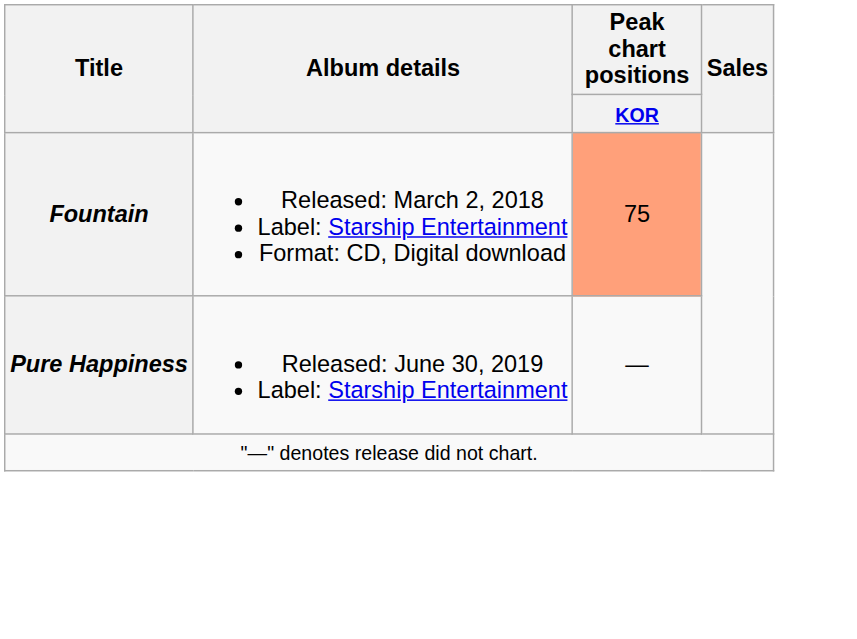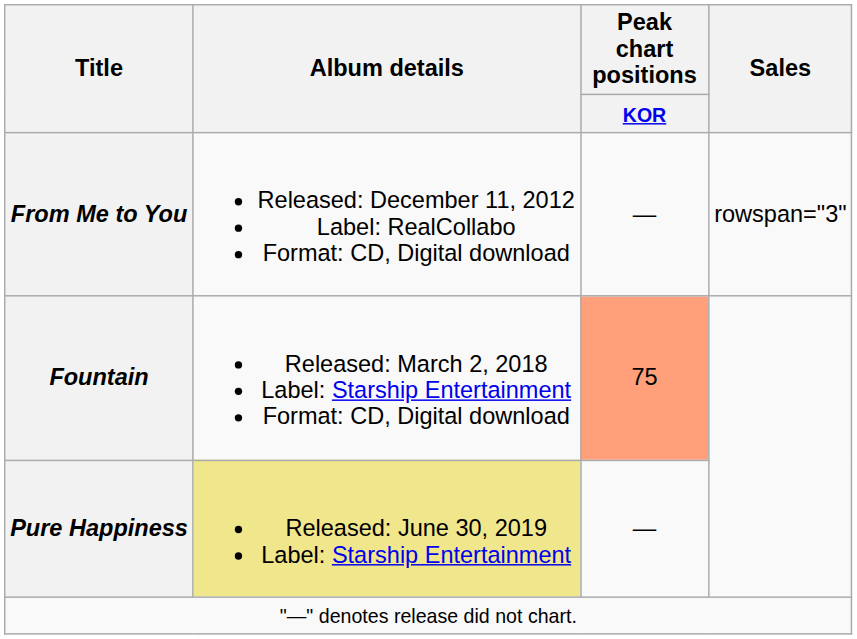+ row: (99, 213)
(383, 378) no background -> (387, 542) khaki background
